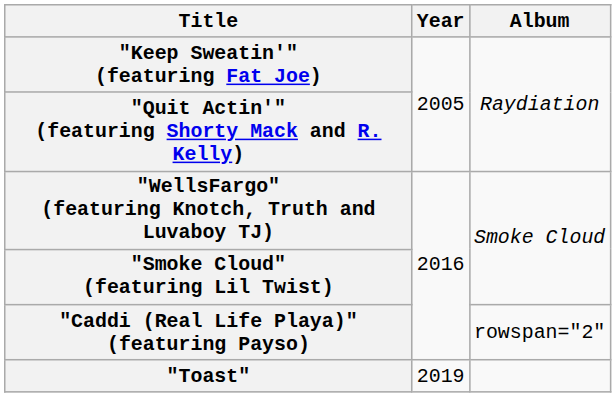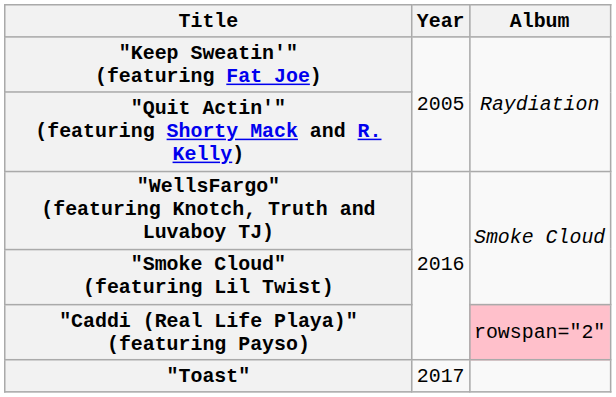(540, 332) no background -> (540, 332) pink background
(441, 376) 2019 -> (441, 376) 2017
